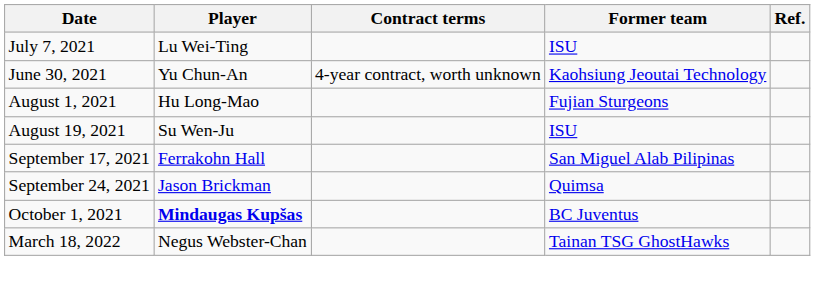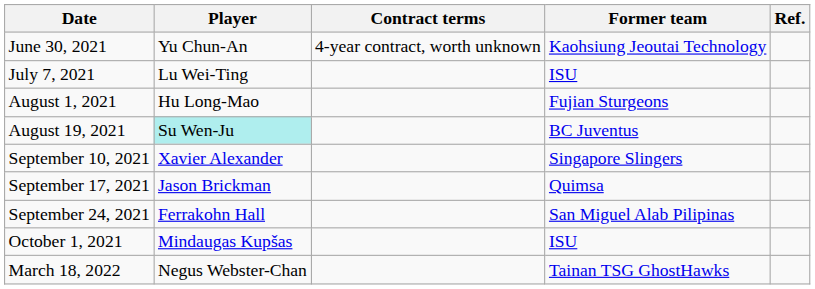rows swapped: (58, 74) <-> (52, 46)
(196, 130) no background -> (196, 130) paleturquoise background
(563, 130) ISU -> (594, 130) BC Juventus
+ row: (79, 158)
(212, 158) Ferrakohn Hall -> (214, 185) Jason Brickman
(642, 158) San Miguel Alab Pilipinas -> (576, 185) Quimsa
(214, 185) Jason Brickman -> (212, 213) Ferrakohn Hall
(576, 185) Quimsa -> (642, 213) San Miguel Alab Pilipinas
(230, 213) bold -> (225, 241) normal
(594, 213) BC Juventus -> (563, 241) ISU
